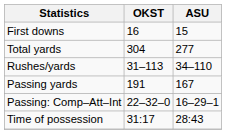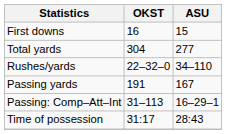(145, 66) 31–113 -> (148, 66) 22–32–0
(148, 102) 22–32–0 -> (145, 102) 31–113
